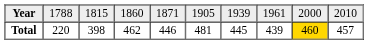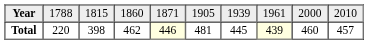(168, 30) no background -> (168, 30) lightyellow background
(274, 30) no background -> (274, 30) lightyellow background
(310, 30) gold background -> (310, 30) no background
